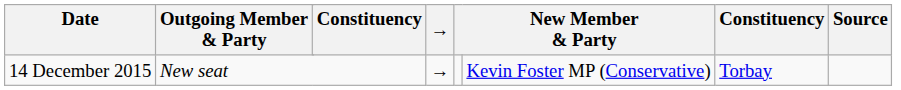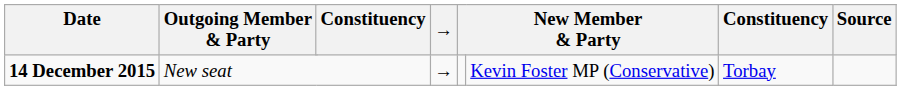(80, 70) normal -> (82, 70) bold
